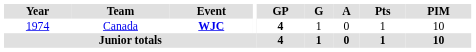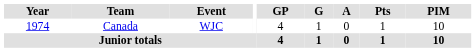(211, 26) bold -> (211, 26) normal
(281, 26) bold -> (281, 26) normal
